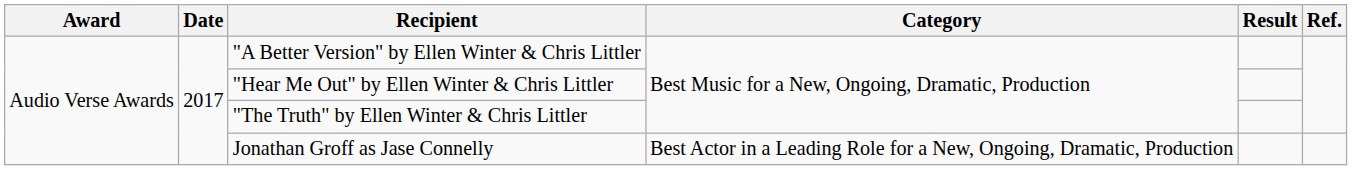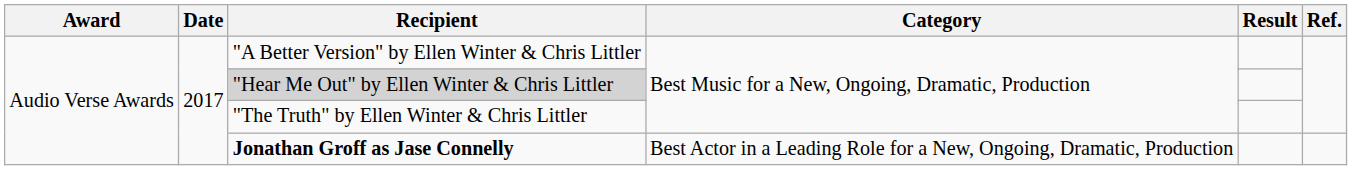(423, 84) no background -> (423, 84) lightgrey background
(363, 148) normal -> (373, 148) bold
